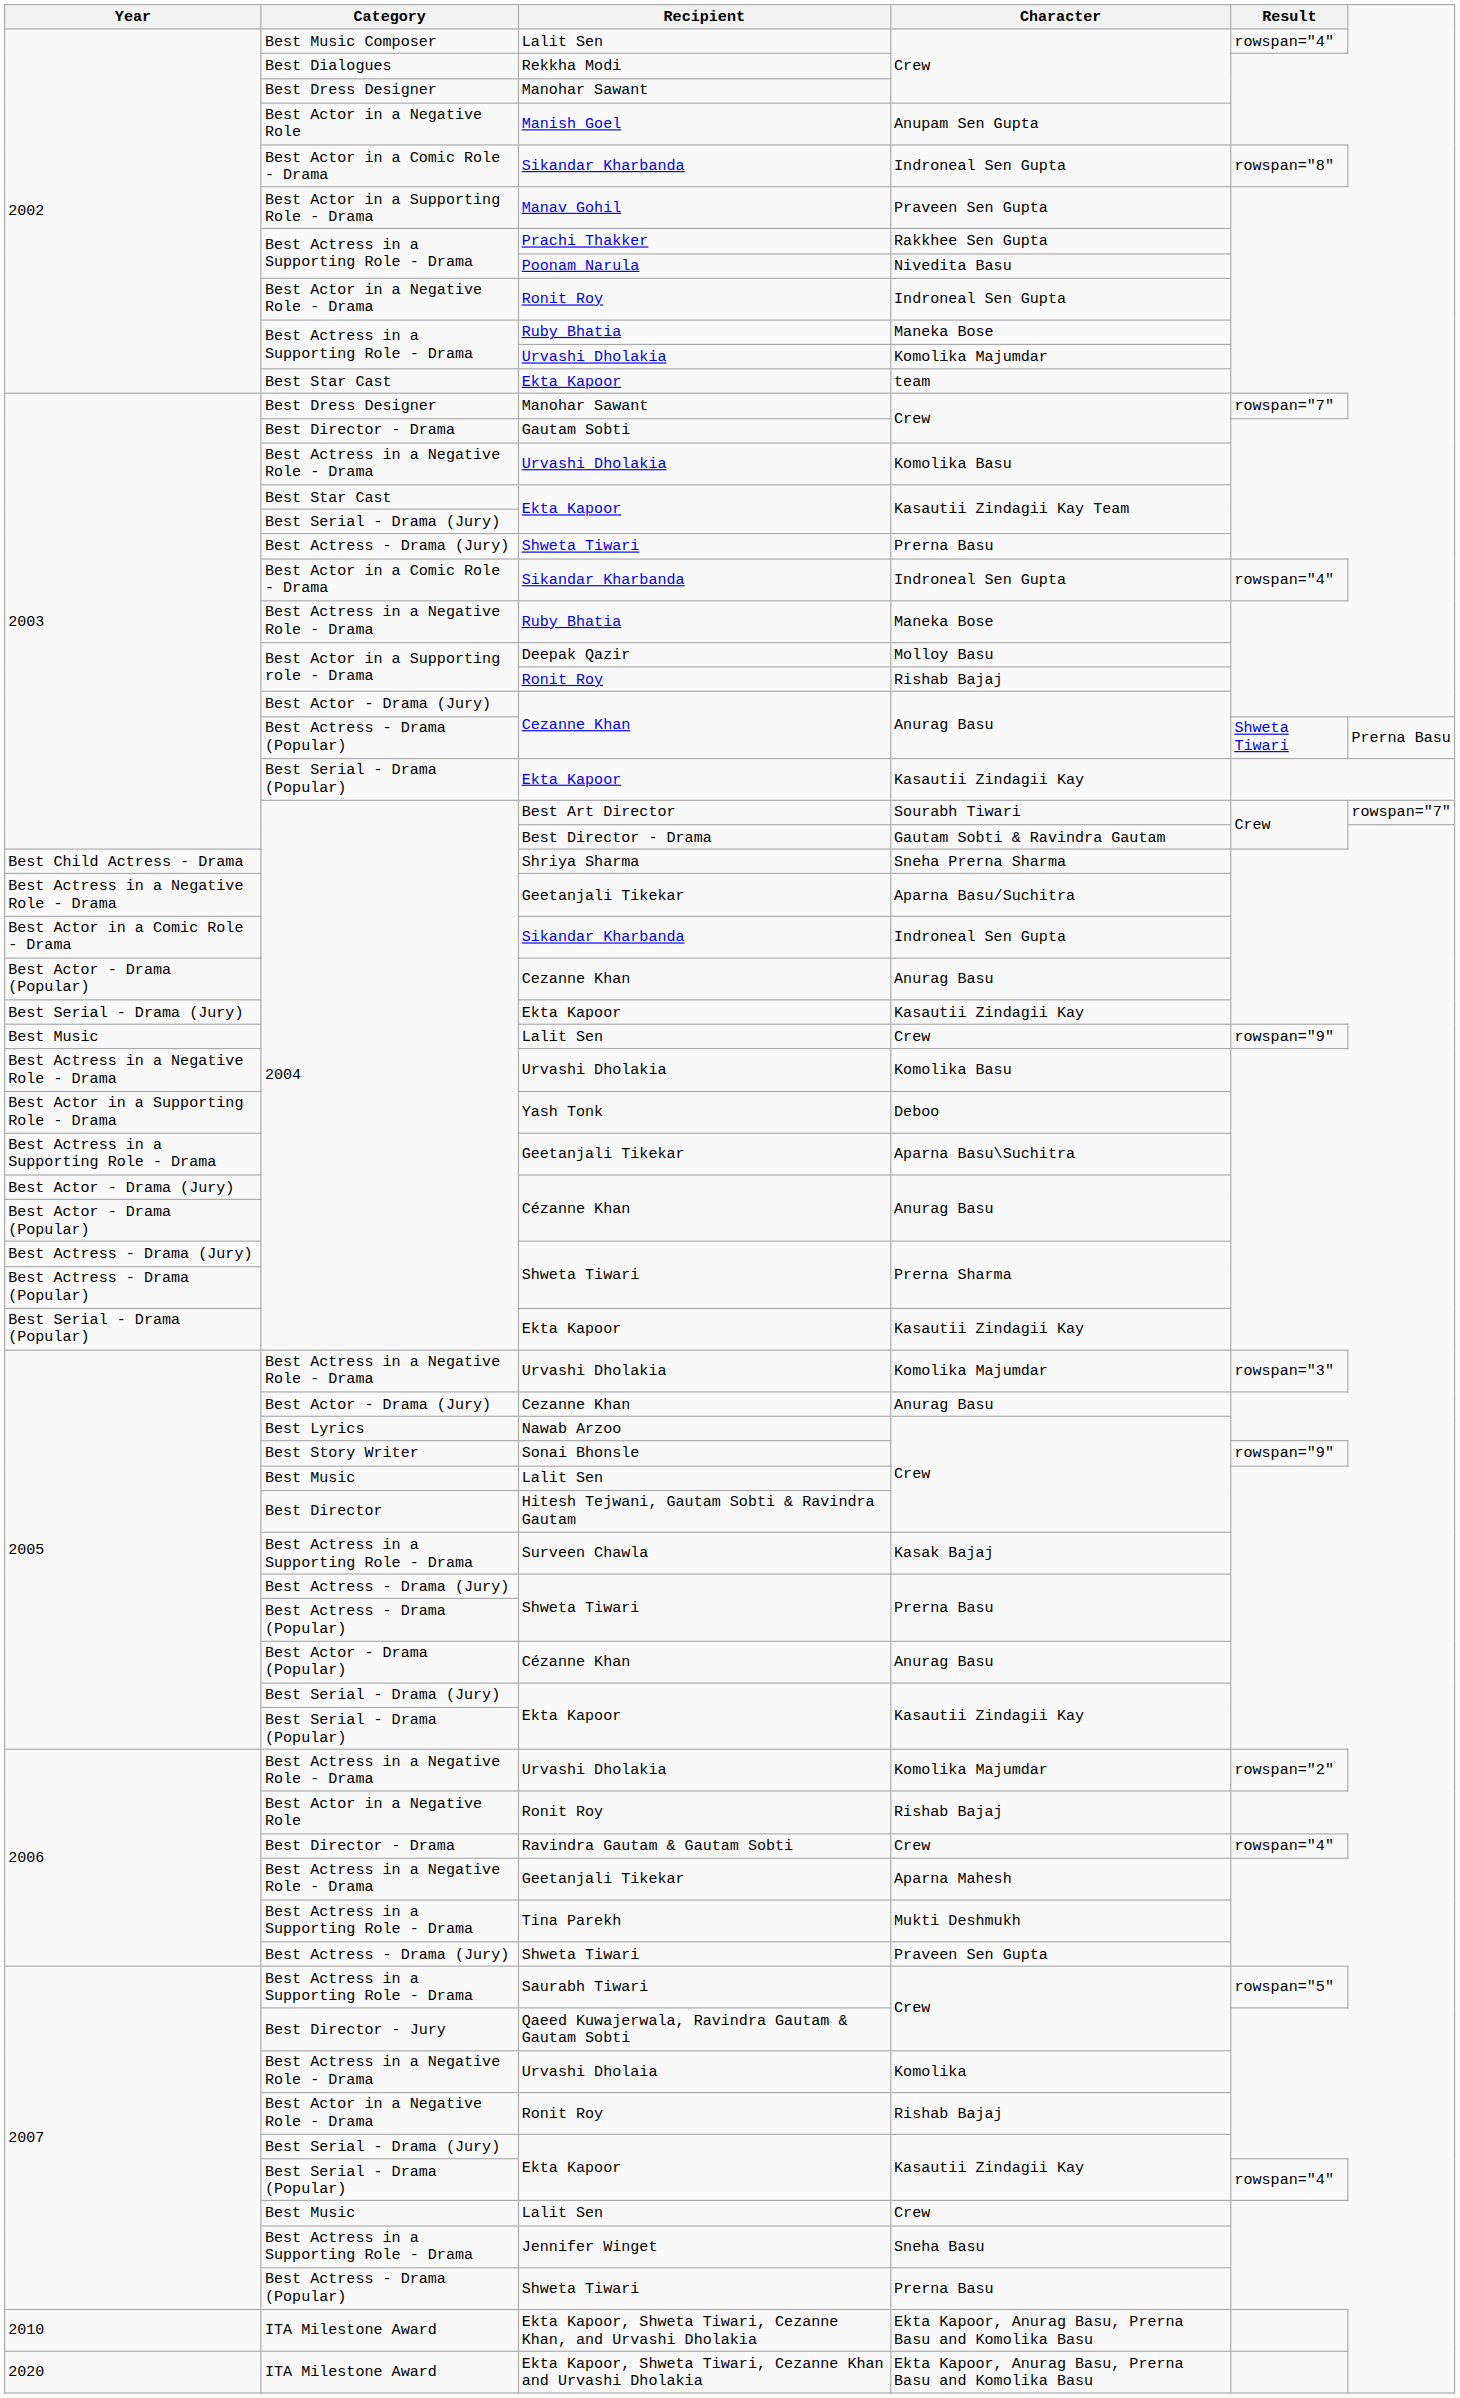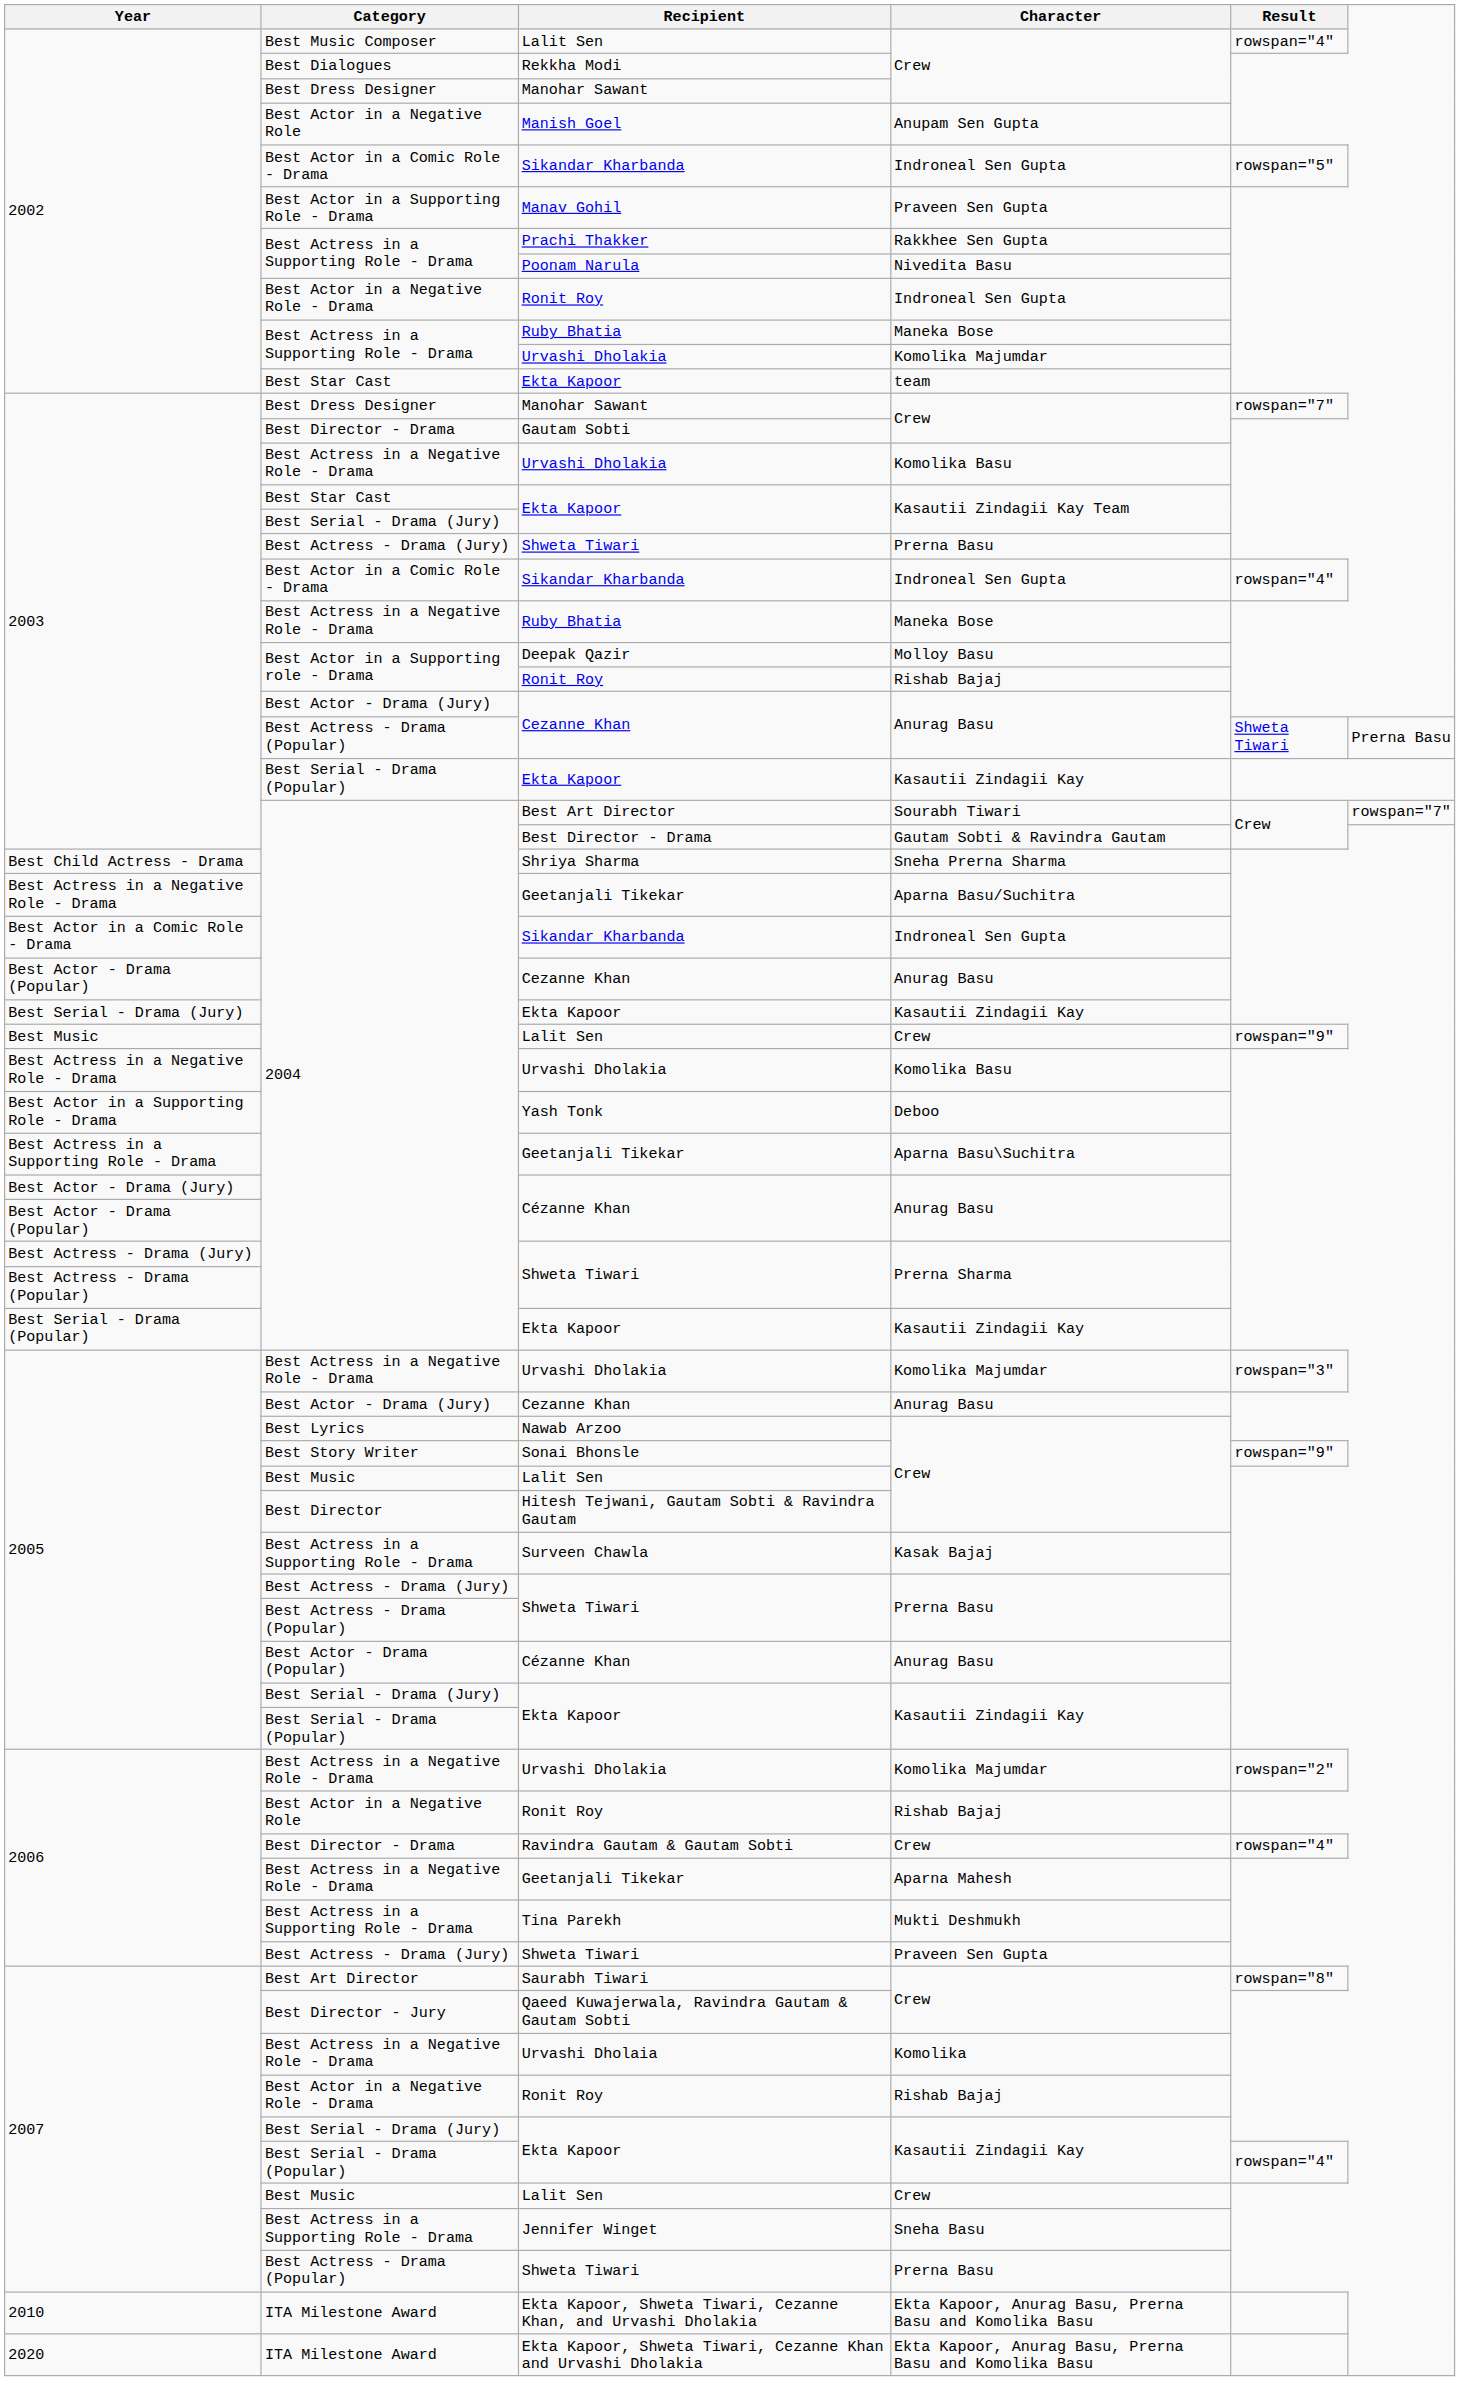(1284, 166) rowspan="8" -> (1284, 166) rowspan="5"
(369, 1987) Best Actress in a Supporting Role - Drama -> (342, 1979) Best Art Director
(1284, 1987) rowspan="5" -> (1284, 1979) rowspan="8"
